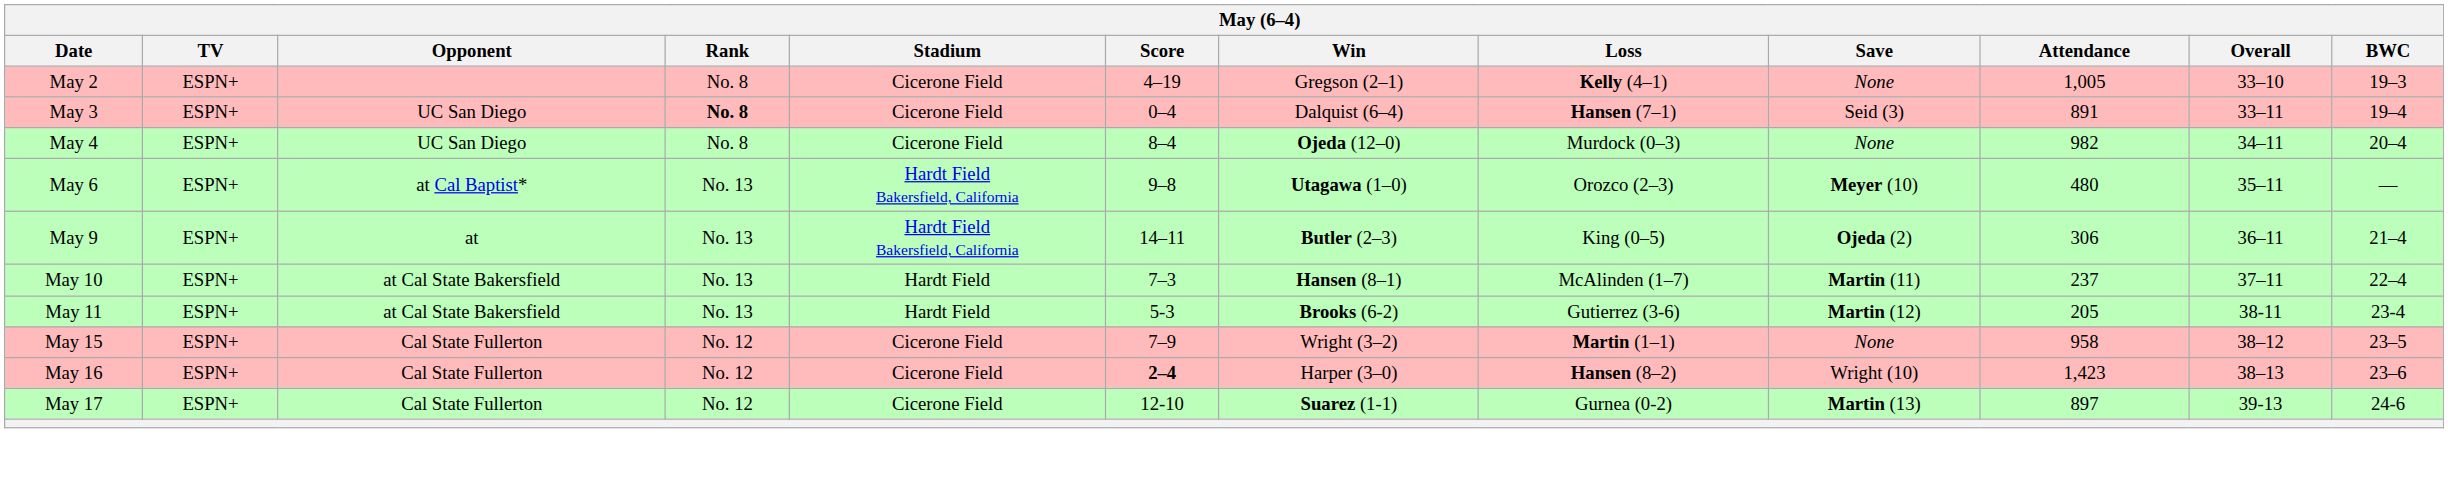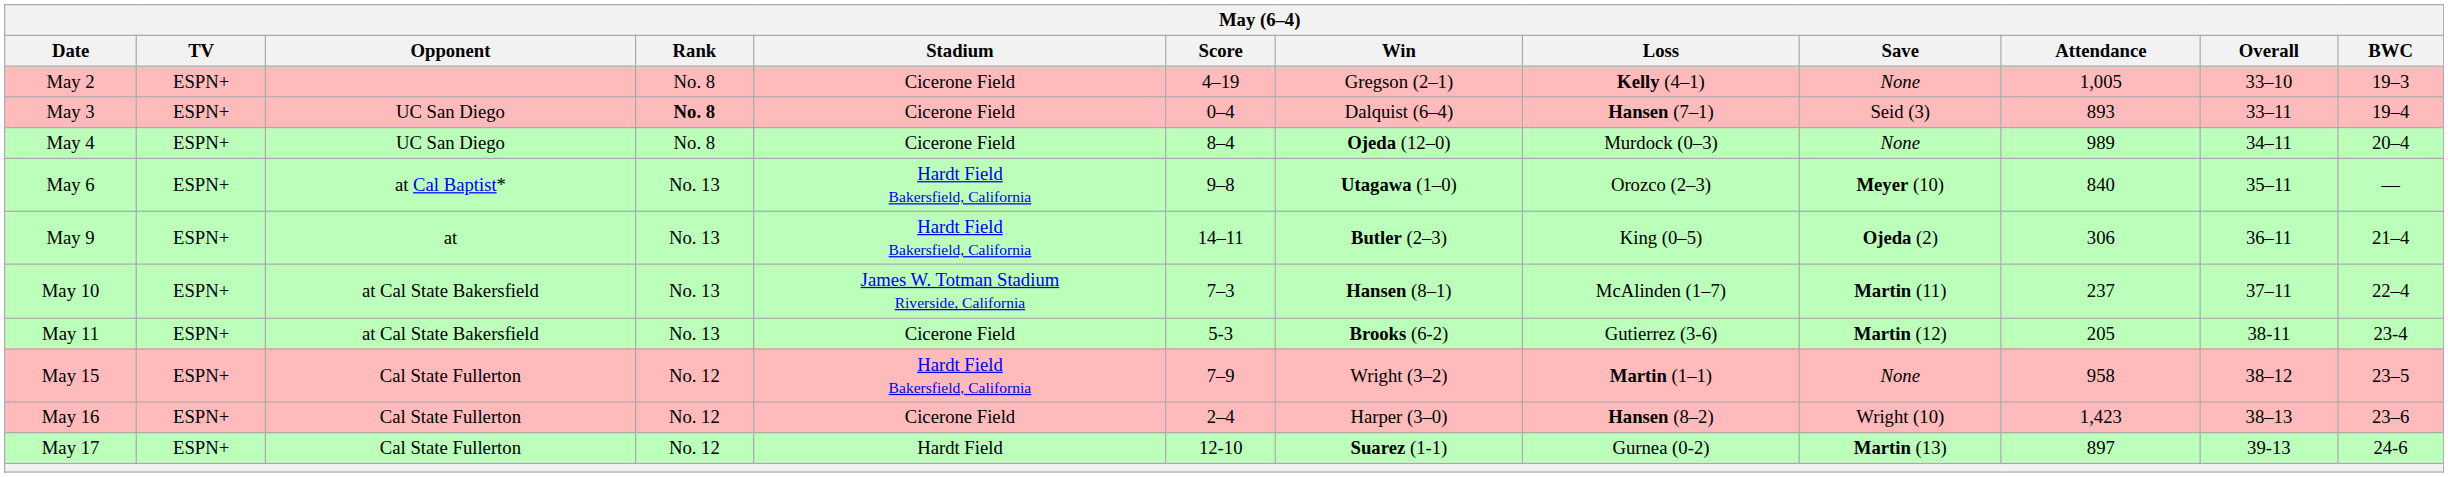(2084, 112) 891 -> (2101, 112) 893
(2084, 143) 982 -> (2101, 143) 989
(2084, 185) 480 -> (2101, 185) 840
(947, 279) Hardt Field -> (960, 291) James W. Totman Stadium Riverside, California
(947, 310) Hardt Field -> (960, 332) Cicerone Field
(947, 341) Cicerone Field -> (960, 374) Hardt Field Bakersfield, California
(1162, 372) bold -> (1221, 416) normal
(947, 403) Cicerone Field -> (960, 447) Hardt Field
